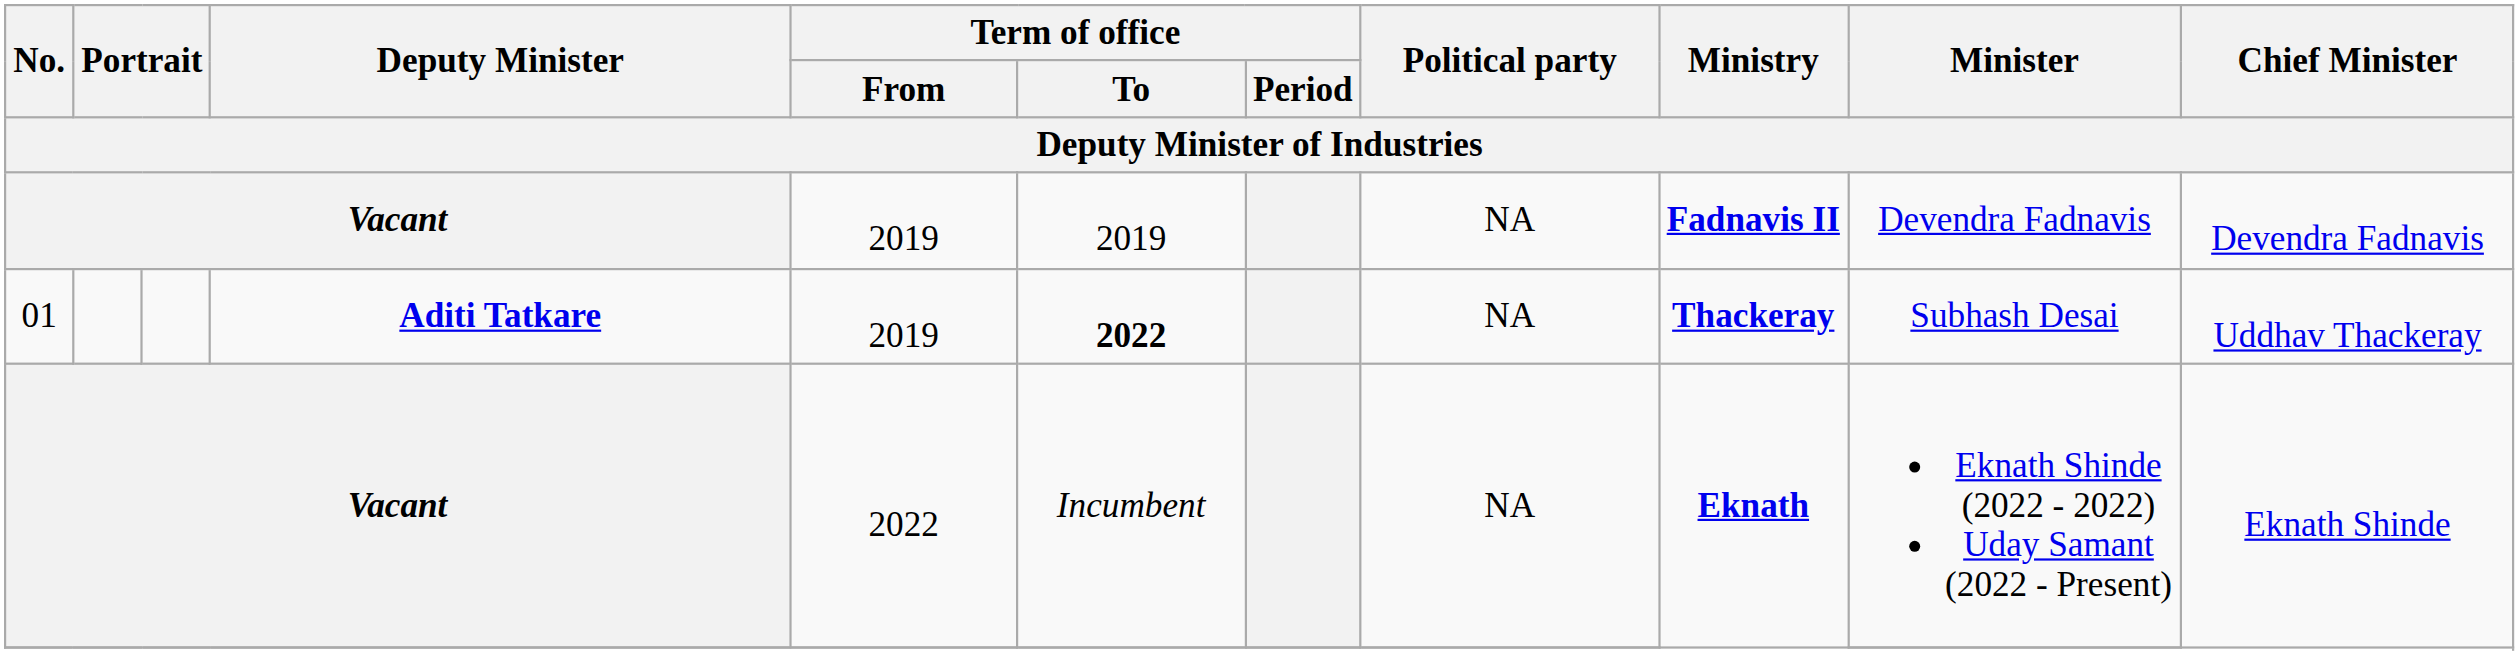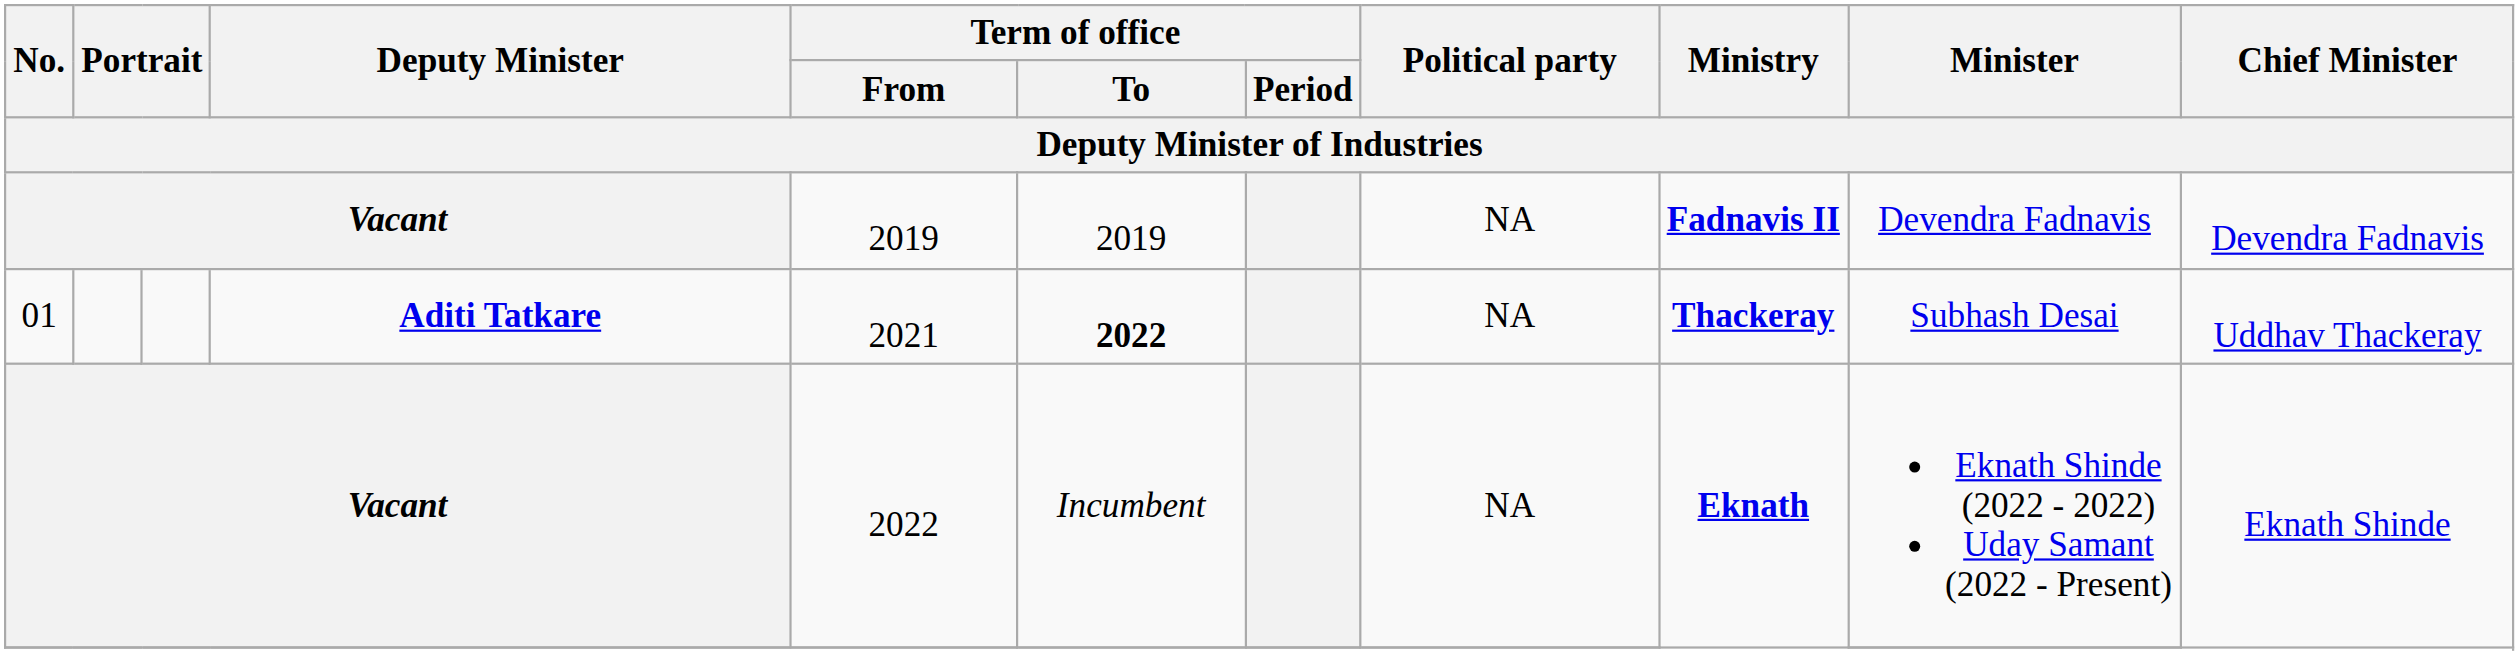(904, 334) 2019 -> (904, 334) 2021
